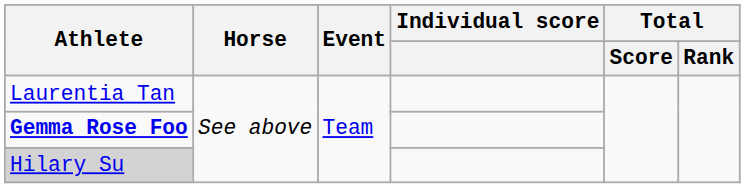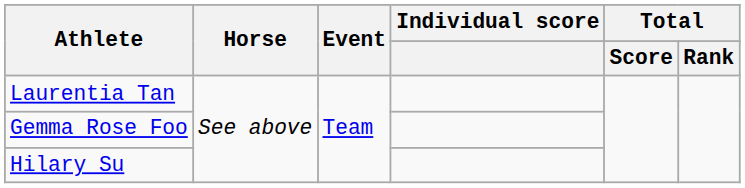(99, 129) bold -> (99, 129) normal
(67, 165) lightgrey background -> (67, 165) no background
